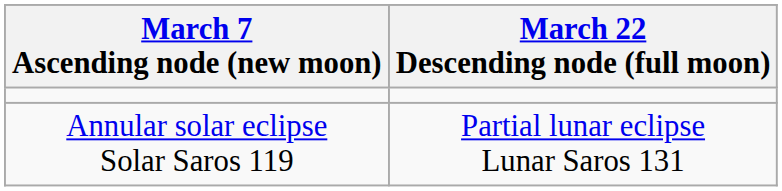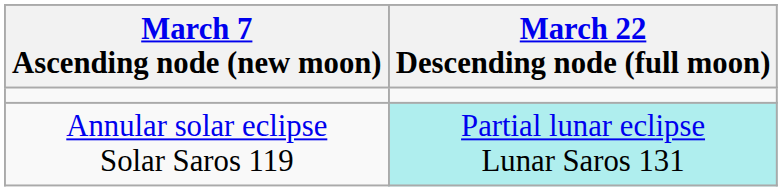(583, 143) no background -> (583, 143) paleturquoise background
